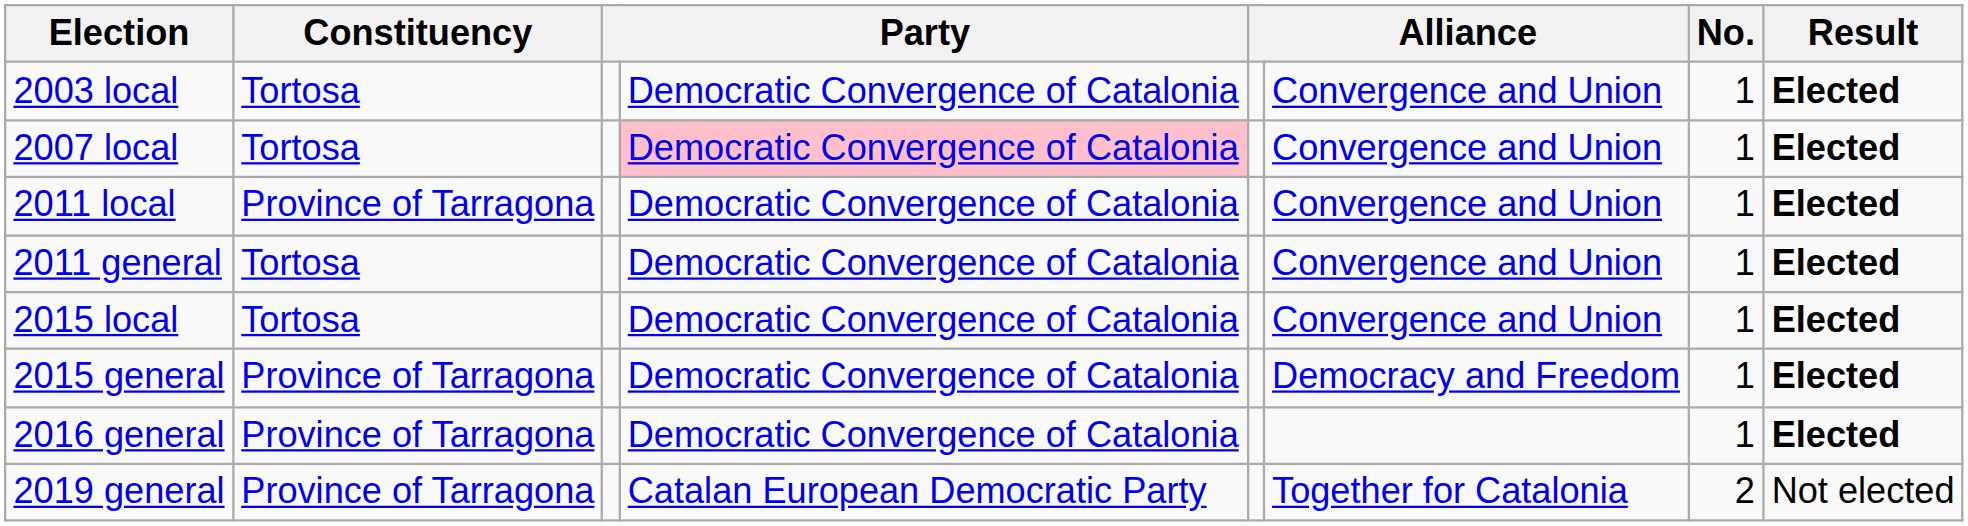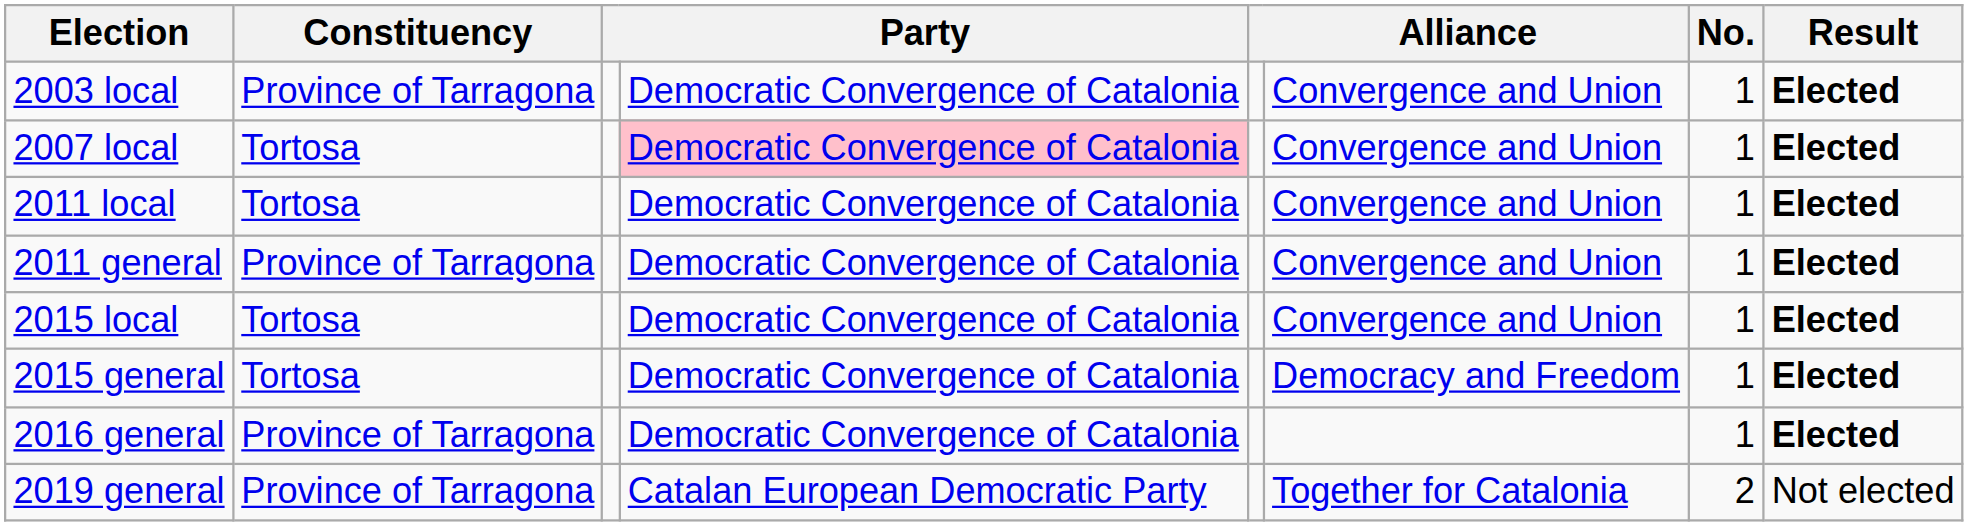(301, 90) Tortosa -> (418, 90) Province of Tarragona
(418, 205) Province of Tarragona -> (301, 205) Tortosa
(301, 262) Tortosa -> (418, 262) Province of Tarragona
(418, 377) Province of Tarragona -> (301, 377) Tortosa
